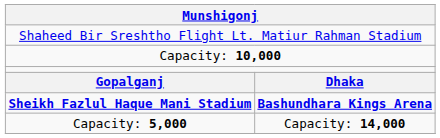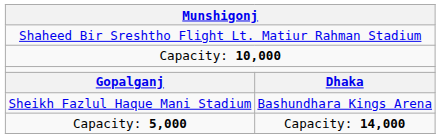(130, 103) bold -> (130, 103) normal
(345, 103) bold -> (345, 103) normal
